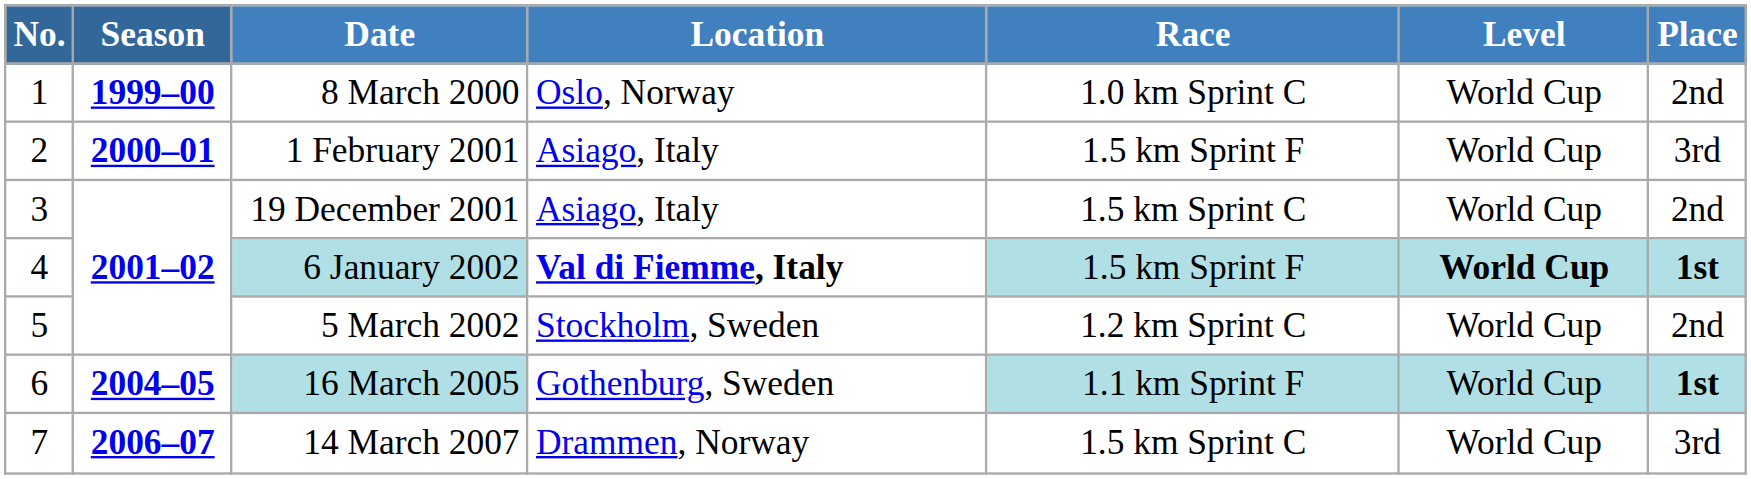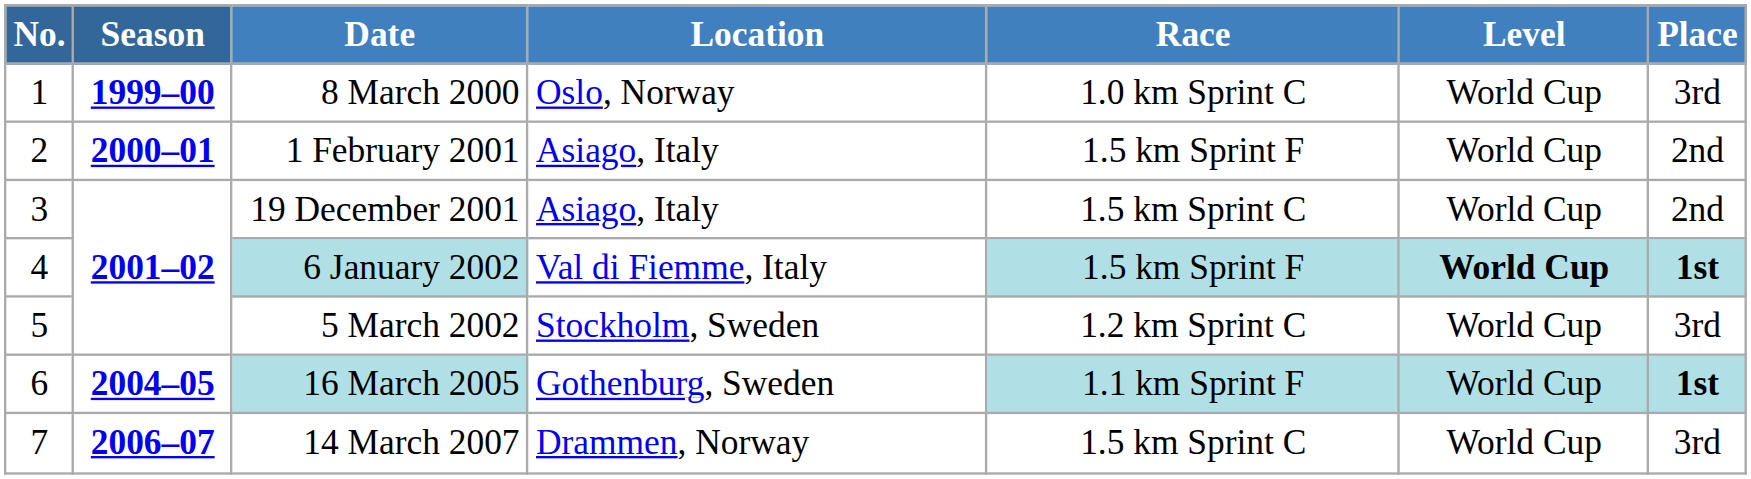(1697, 92) 2nd -> (1697, 92) 3rd
(1697, 150) 3rd -> (1697, 150) 2nd
(690, 267) bold -> (681, 267) normal
(1697, 325) 2nd -> (1697, 325) 3rd
